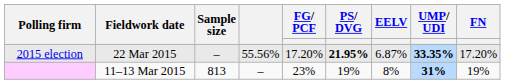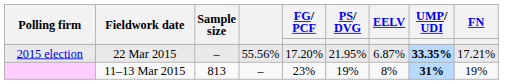(349, 53) bold -> (348, 53) normal
(478, 53) 17.20% -> (476, 53) 17.21%
